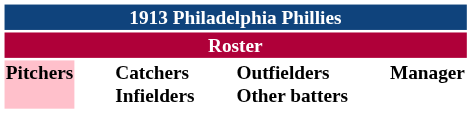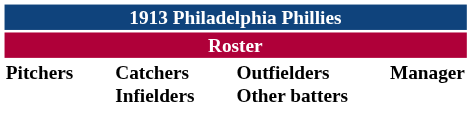(40, 72) pink background -> (40, 72) no background
